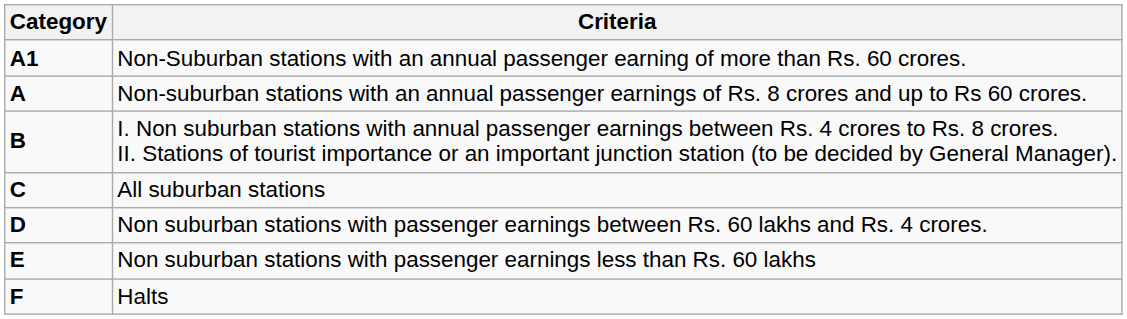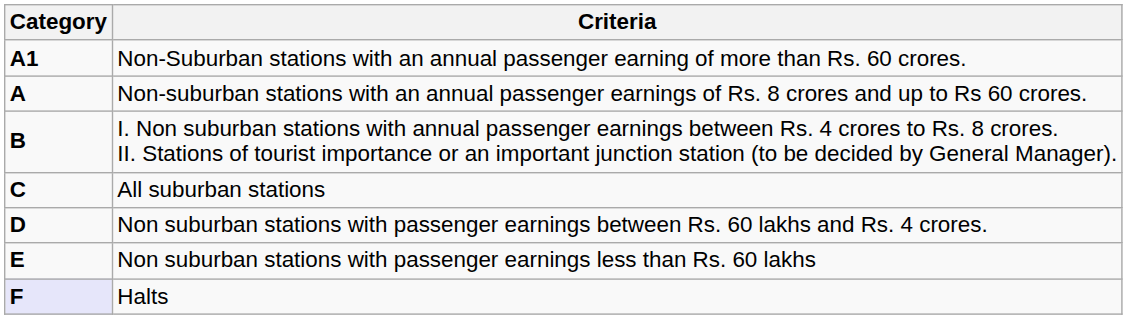(17, 296) no background -> (17, 296) lavender background
